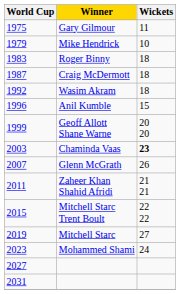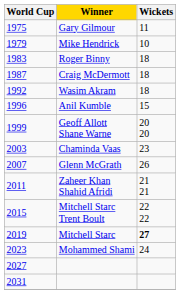(144, 149) bold -> (144, 149) normal
(144, 234) normal -> (144, 234) bold
